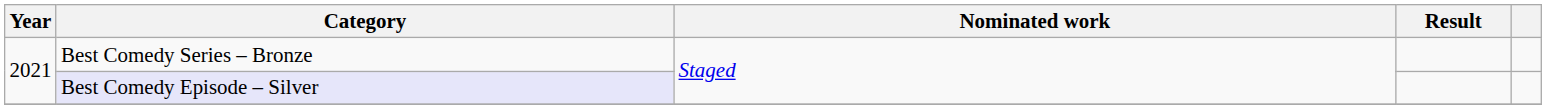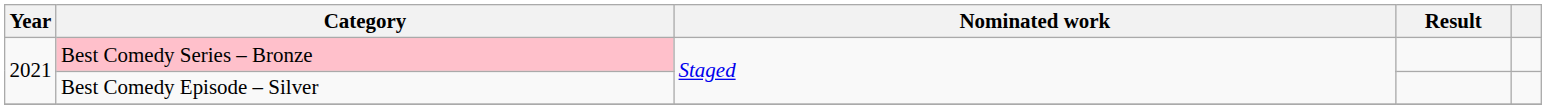(187, 54) no background -> (187, 54) pink background
(190, 87) lavender background -> (190, 87) no background
